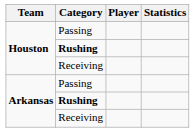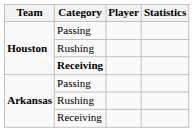(78, 48) bold -> (75, 48) normal
(81, 65) normal -> (80, 65) bold
(78, 100) bold -> (75, 100) normal
